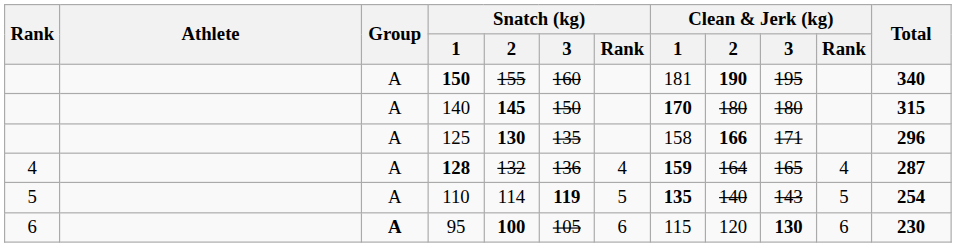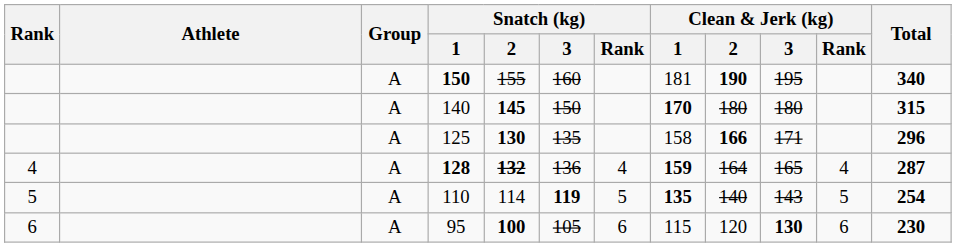(511, 167) normal -> (511, 167) bold
(395, 227) bold -> (395, 227) normal
